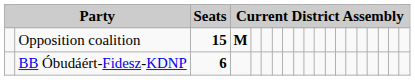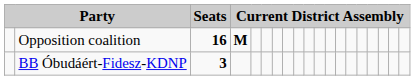(219, 39) 15 -> (219, 39) 16
(223, 63) 6 -> (223, 63) 3
